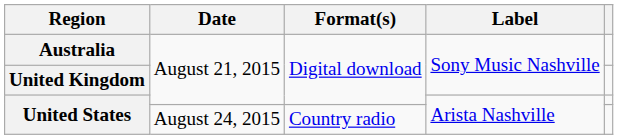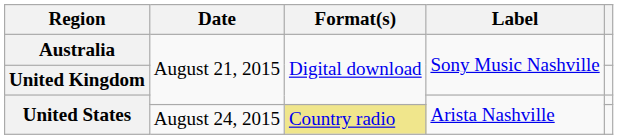(342, 118) no background -> (342, 118) khaki background
